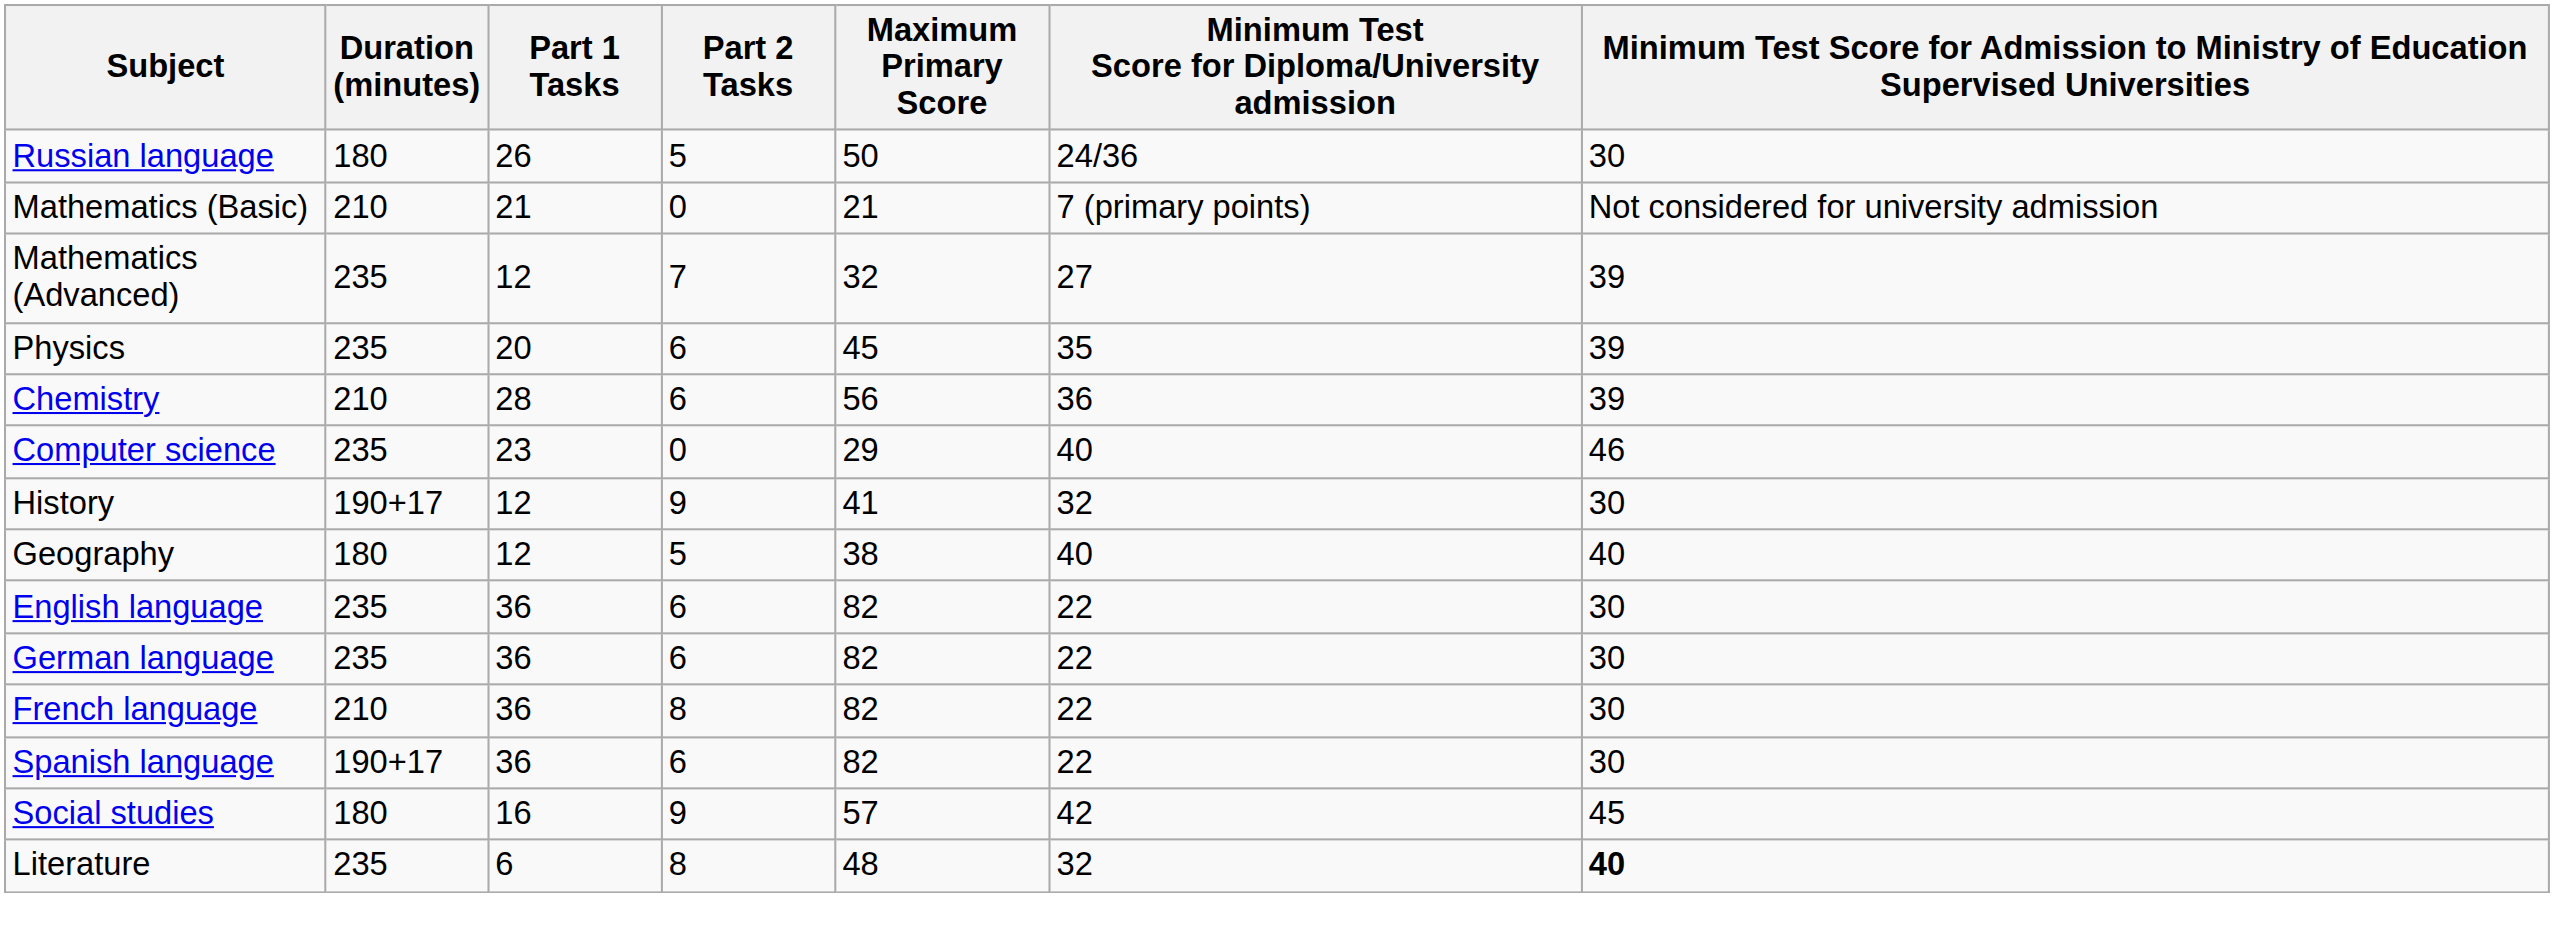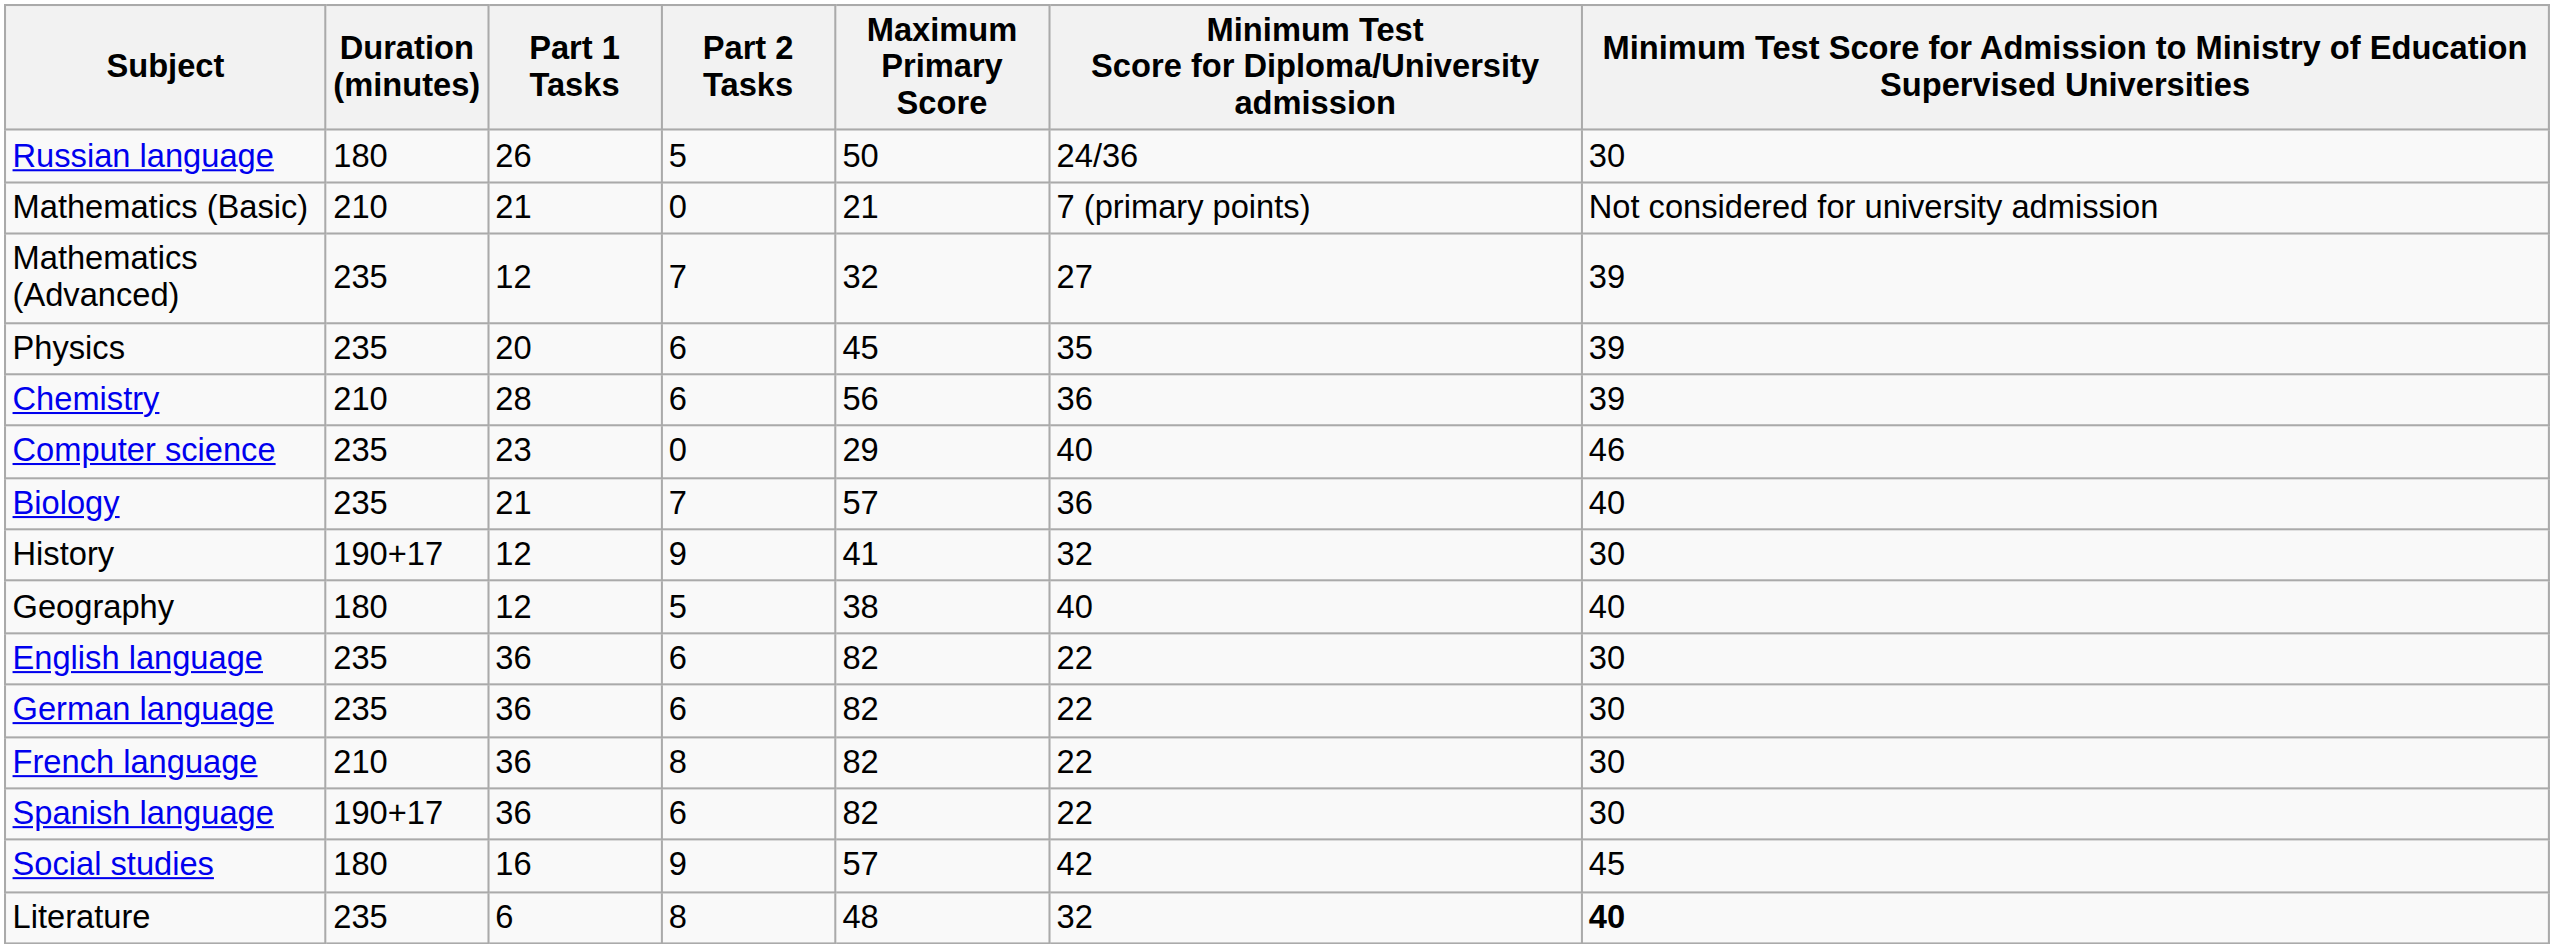+ row: (66, 502)
